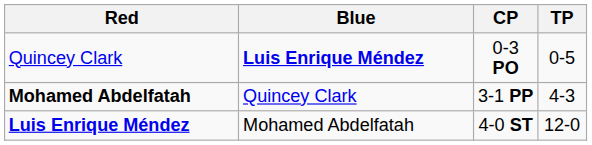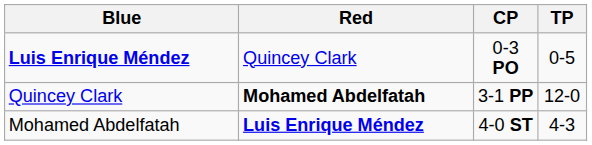columns swapped: (122, 18) <-> (356, 18)
(562, 96) 4-3 -> (562, 96) 12-0
(562, 125) 12-0 -> (562, 125) 4-3
